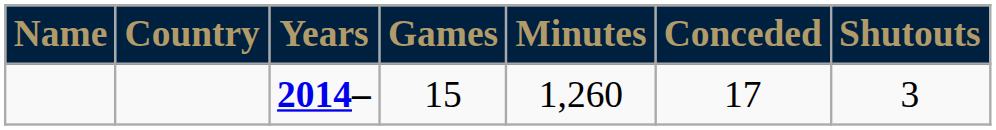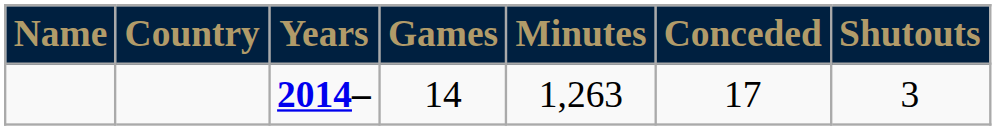(443, 93) 15 -> (443, 93) 14
(581, 93) 1,260 -> (581, 93) 1,263
